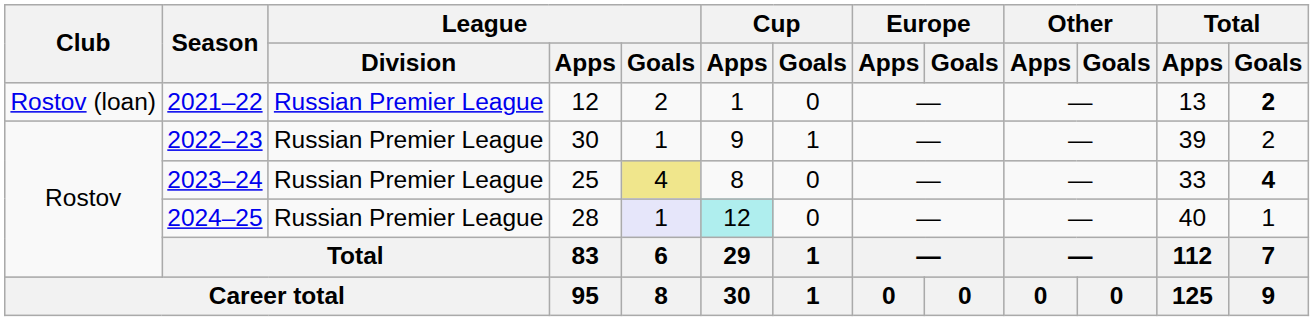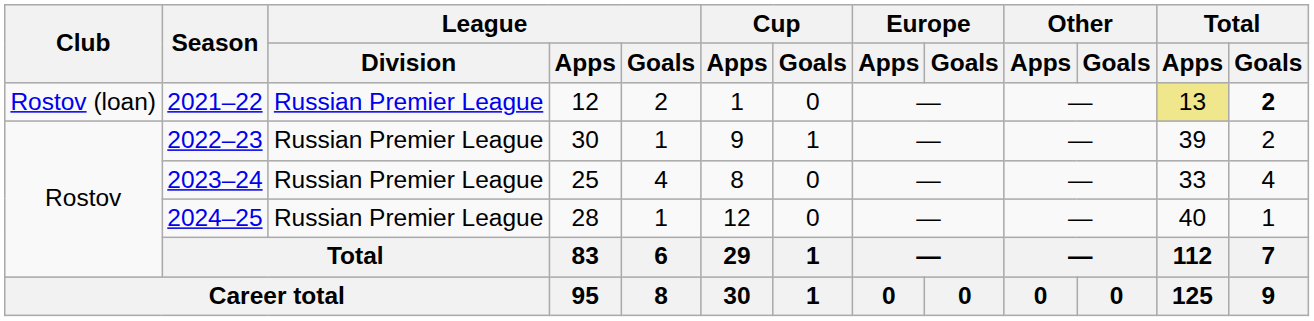(1192, 101) no background -> (1192, 101) khaki background
(661, 179) khaki background -> (661, 179) no background
(1268, 179) bold -> (1268, 179) normal
(661, 218) lavender background -> (661, 218) no background
(737, 218) paleturquoise background -> (737, 218) no background
